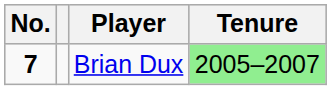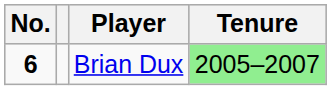(31, 63) 7 -> (31, 63) 6
